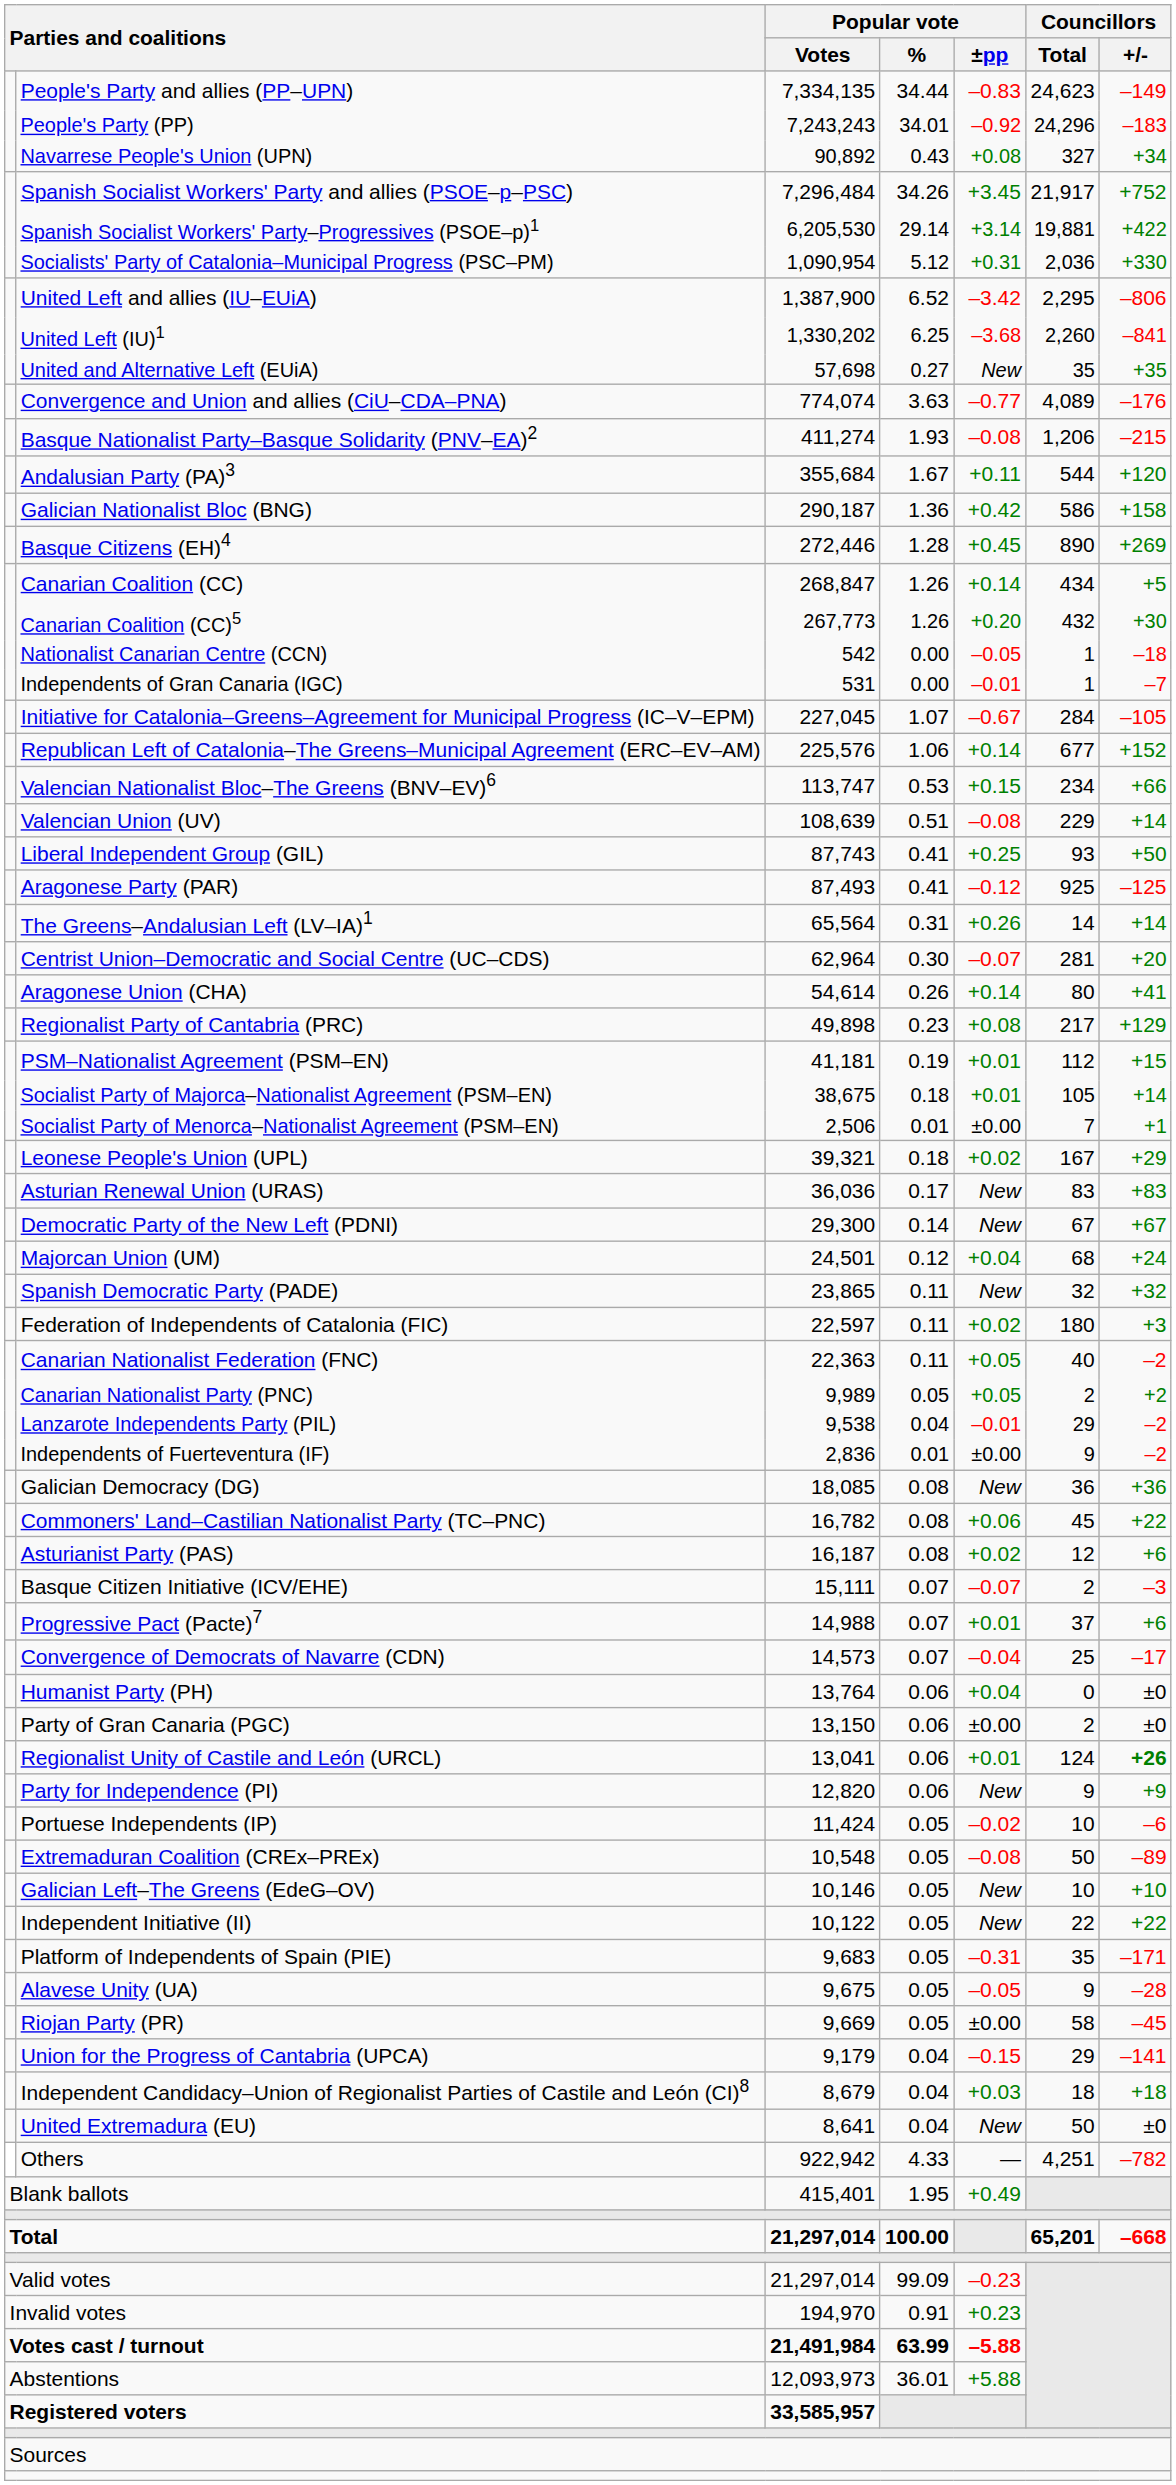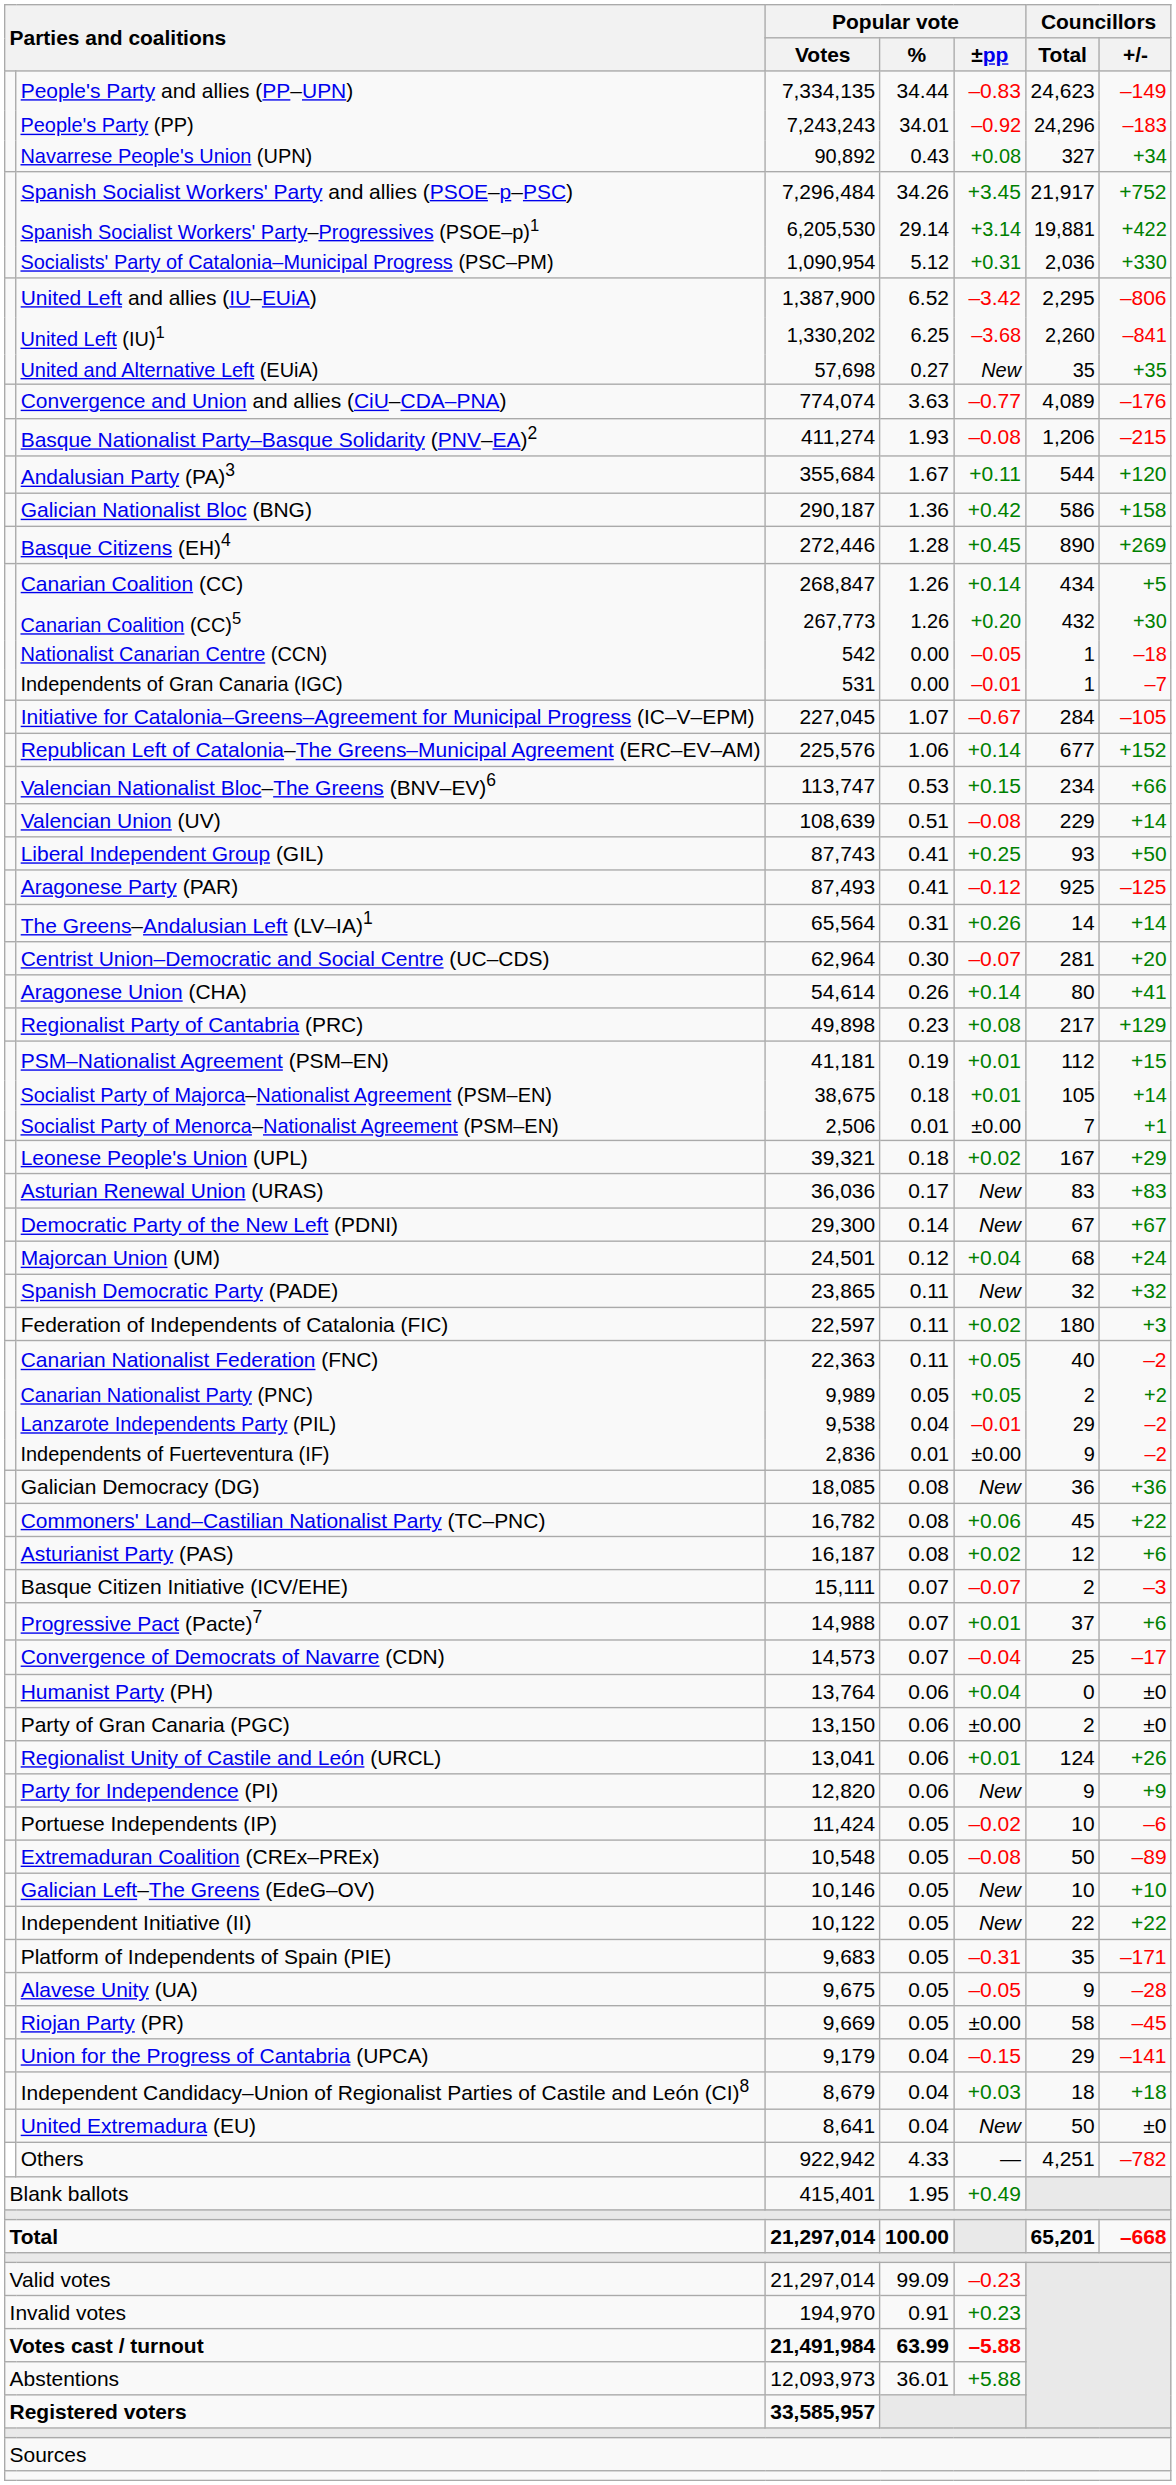(1149, 1757) bold -> (1149, 1757) normal
